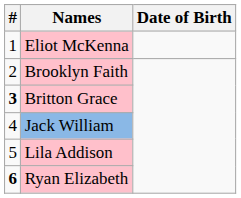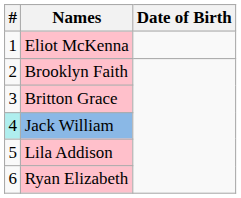(13, 98) bold -> (13, 98) normal
(13, 125) no background -> (13, 125) paleturquoise background
(13, 179) bold -> (13, 179) normal
